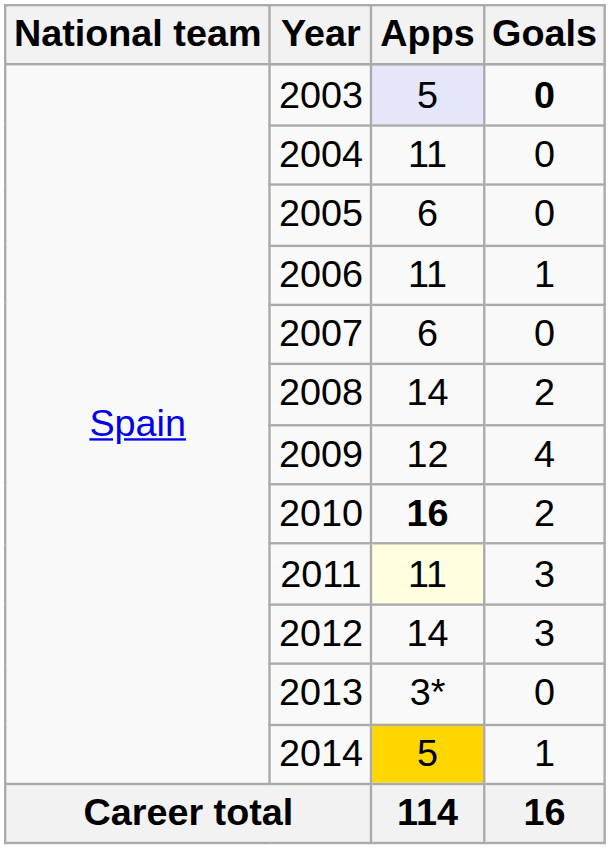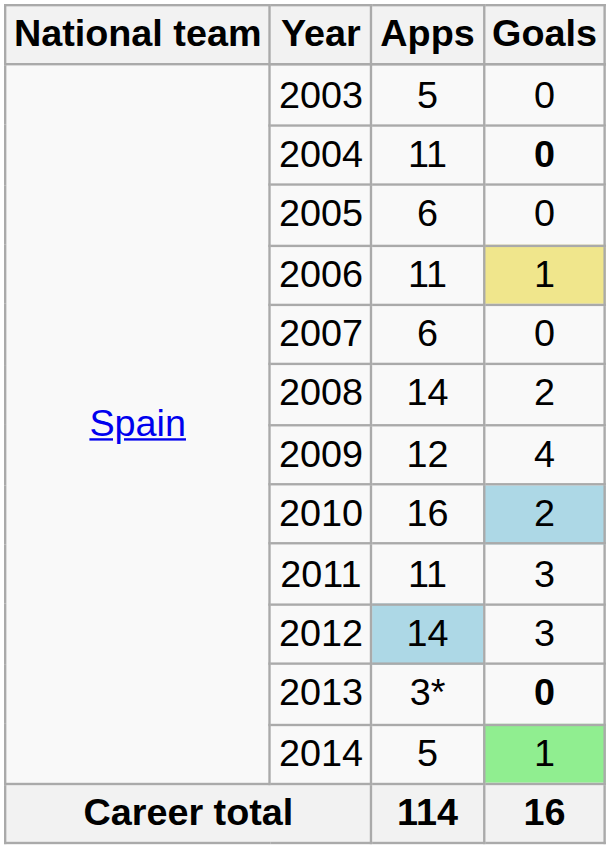(428, 94) lavender background -> (428, 94) no background
(545, 94) bold -> (545, 94) normal
(545, 154) normal -> (545, 154) bold
(545, 273) no background -> (545, 273) khaki background
(427, 513) bold -> (427, 513) normal
(545, 513) no background -> (545, 513) lightblue background
(427, 573) lightyellow background -> (427, 573) no background
(427, 633) no background -> (427, 633) lightblue background
(545, 693) normal -> (545, 693) bold
(428, 753) gold background -> (428, 753) no background
(545, 753) no background -> (545, 753) lightgreen background
